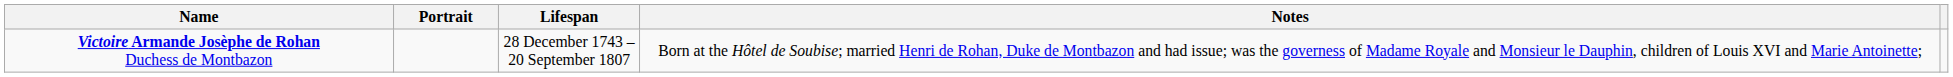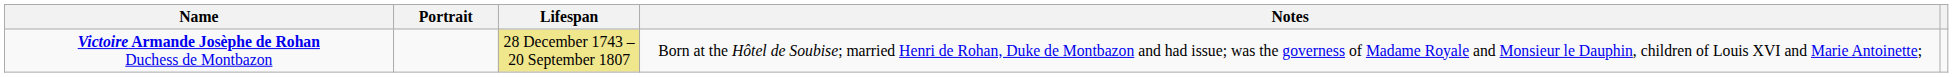(569, 50) no background -> (569, 50) khaki background
